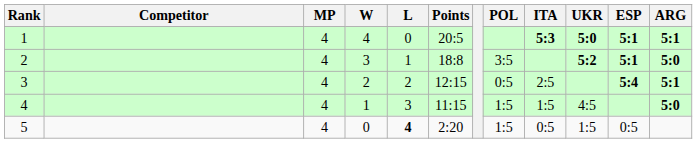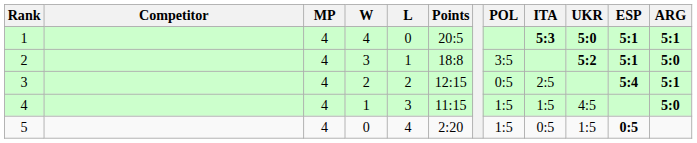(408, 127) bold -> (408, 127) normal
(629, 127) normal -> (629, 127) bold
